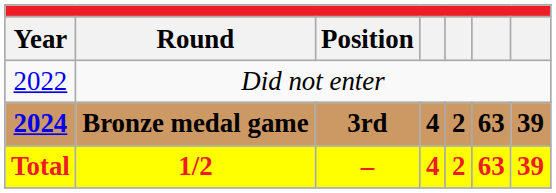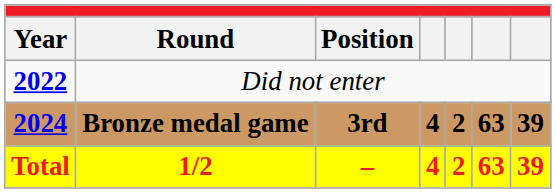(40, 80) normal -> (40, 80) bold
